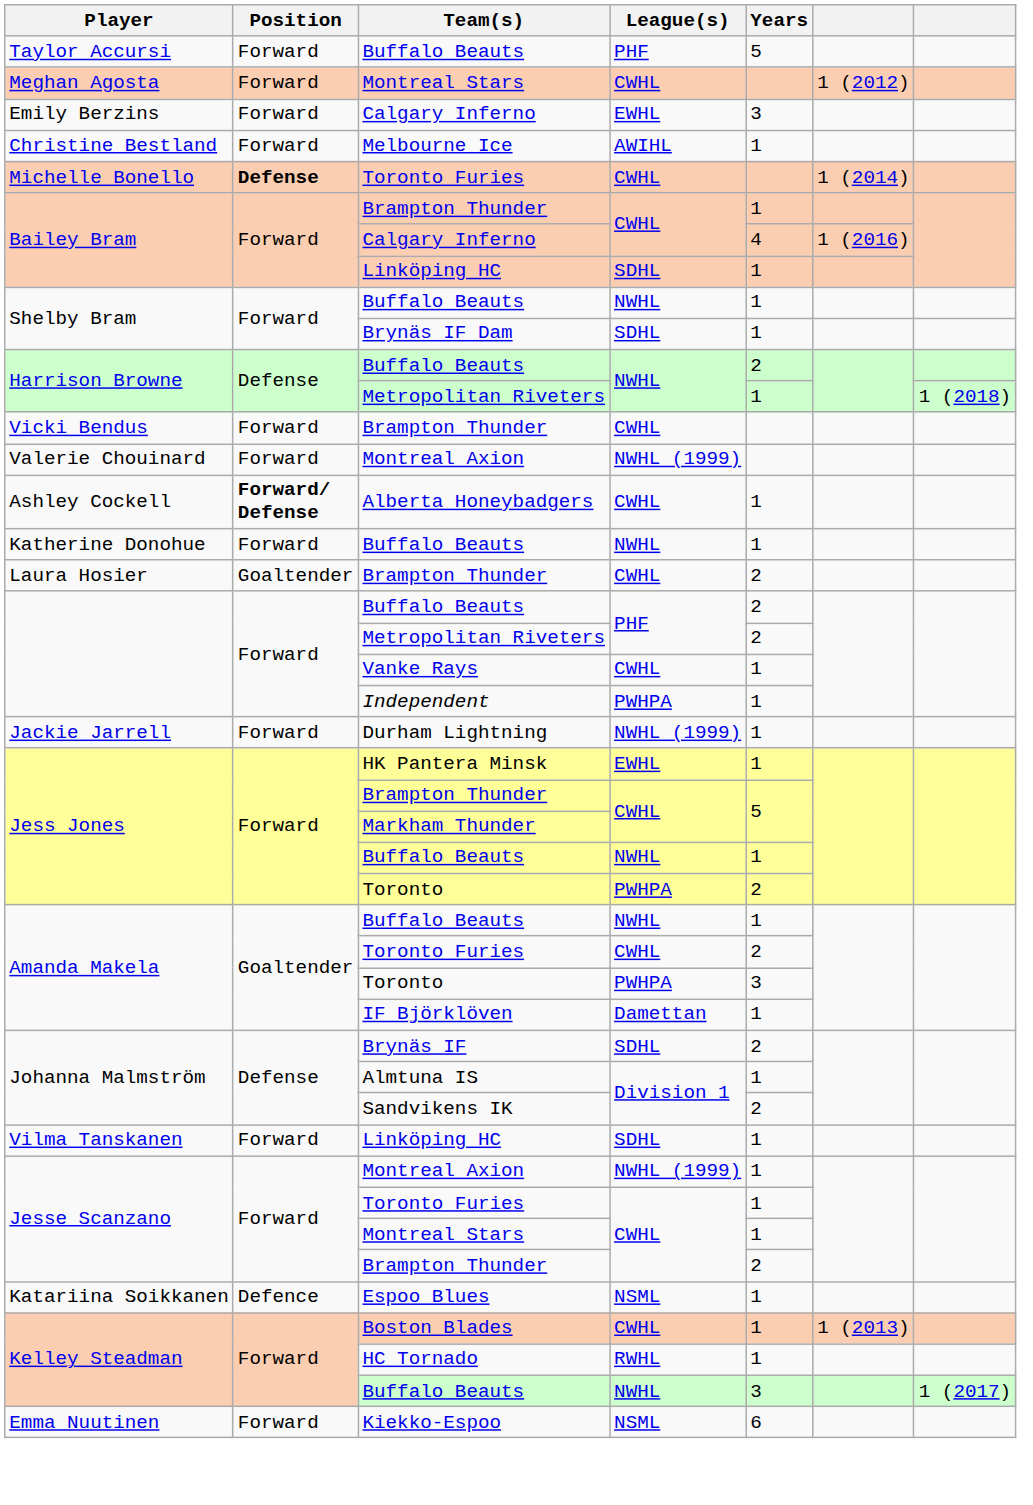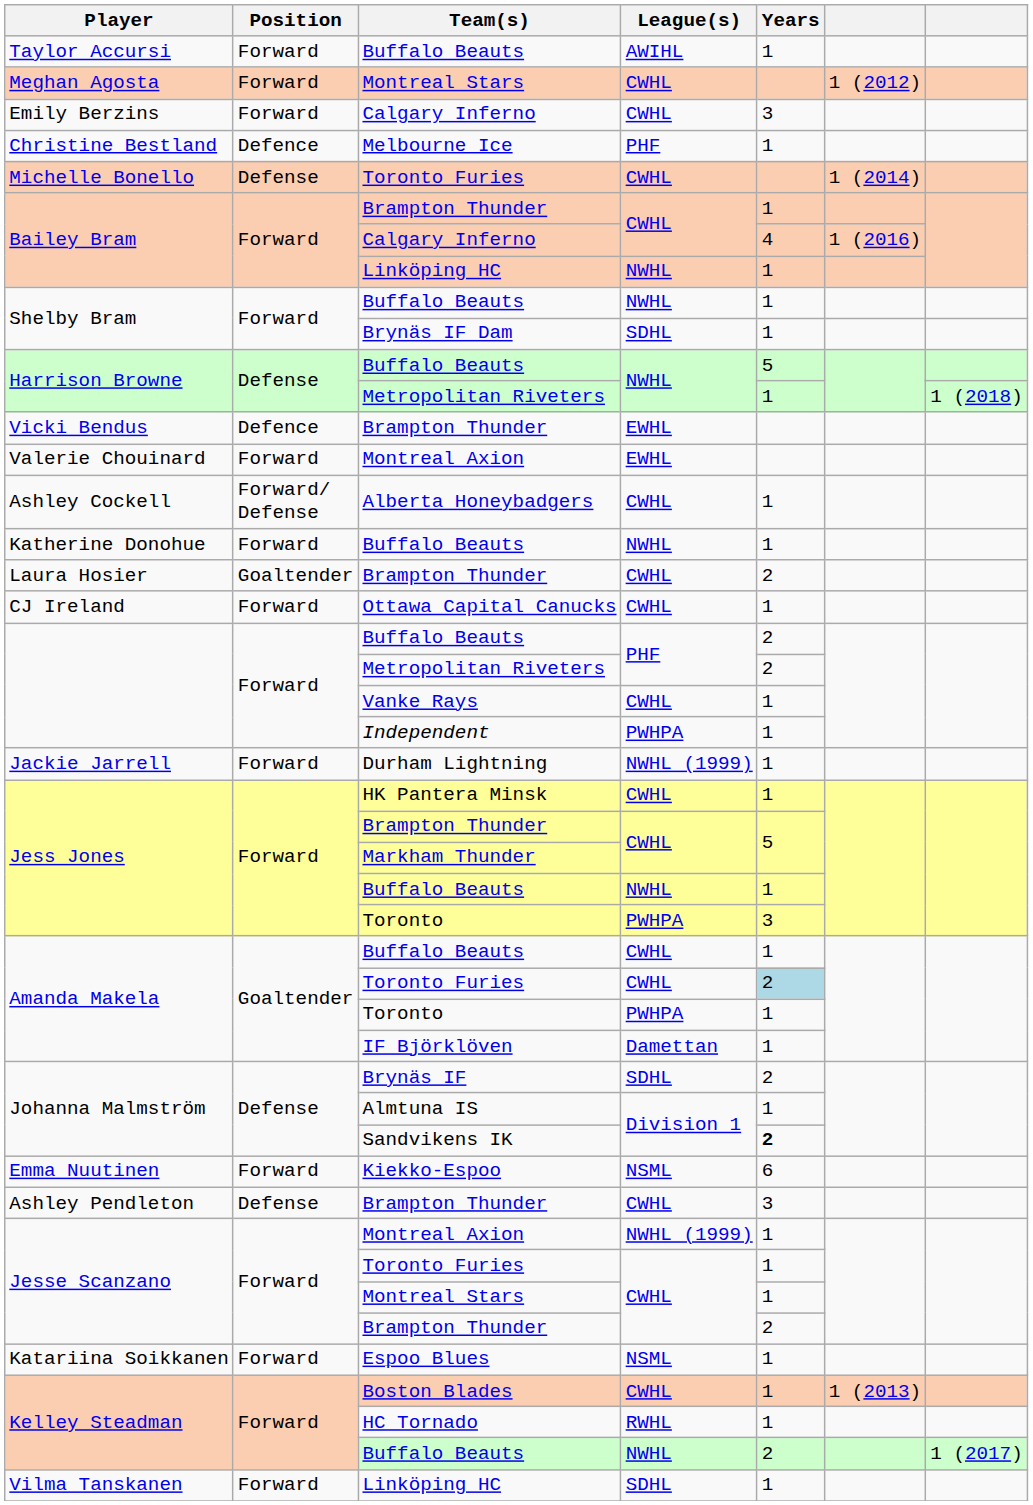(631, 52) PHF -> (655, 52) AWIHL
(756, 52) 5 -> (768, 52) 1
(637, 114) EWHL -> (649, 114) CWHL
(278, 146) Forward -> (278, 146) Defence
(643, 146) AWIHL -> (643, 146) PHF
(278, 177) bold -> (278, 177) normal
(637, 271) SDHL -> (649, 271) NWHL
(756, 365) 2 -> (768, 365) 5
(278, 428) Forward -> (278, 428) Defence
(637, 428) CWHL -> (649, 428) EWHL
(678, 459) NWHL (1999) -> (649, 459) EWHL
(284, 502) bold -> (284, 502) normal
+ row: (67, 607)
(637, 764) EWHL -> (649, 795) CWHL
(756, 889) 2 -> (768, 921) 3
(637, 921) NWHL -> (649, 952) CWHL
(756, 952) no background -> (768, 983) lightblue background
(756, 983) 3 -> (768, 1015) 1
(756, 1109) normal -> (768, 1140) bold
rows swapped: (84, 1422) <-> (96, 1140)
+ row: (102, 1203)
(278, 1297) Defence -> (278, 1360) Forward
(756, 1391) 3 -> (768, 1454) 2
